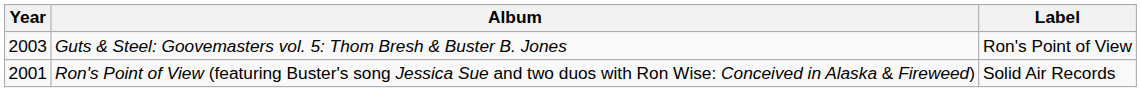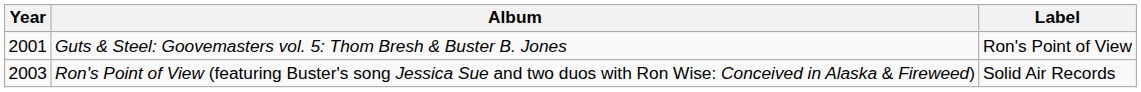(28, 45) 2003 -> (28, 45) 2001
(28, 73) 2001 -> (28, 73) 2003
